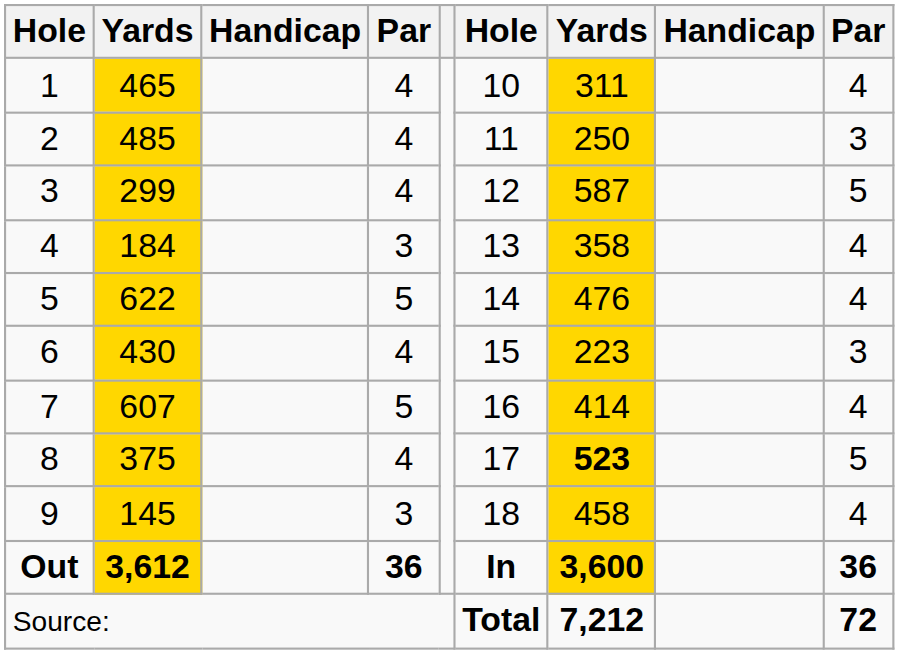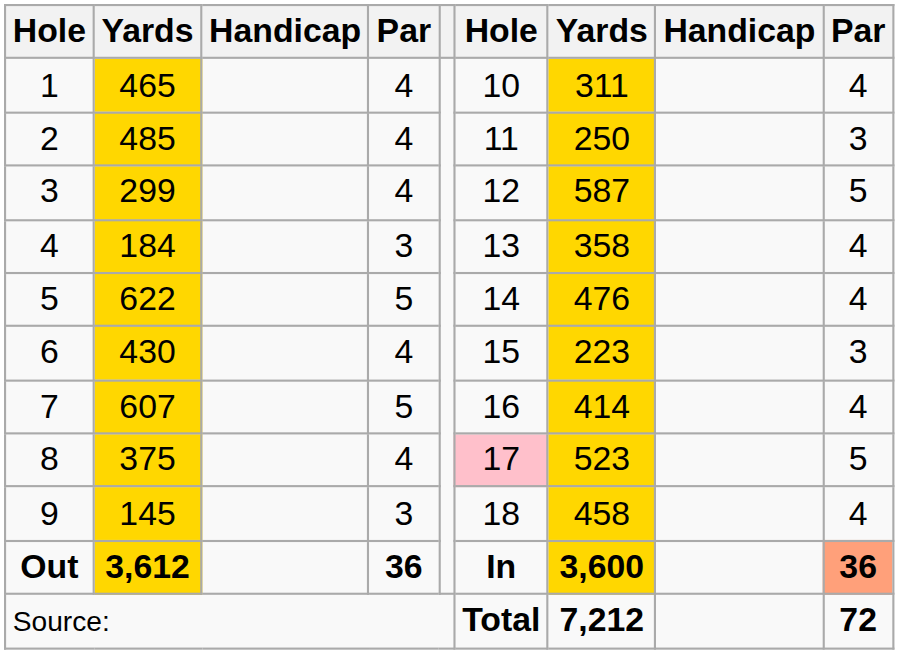(501, 459) no background -> (501, 459) pink background
(602, 459) bold -> (602, 459) normal
(858, 566) no background -> (858, 566) lightsalmon background
